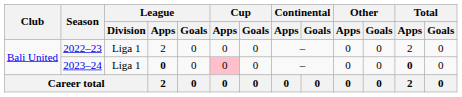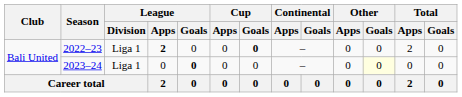(163, 48) normal -> (163, 48) bold
(256, 48) normal -> (256, 48) bold
(163, 65) bold -> (163, 65) normal
(194, 65) normal -> (194, 65) bold
(225, 65) pink background -> (225, 65) no background
(379, 65) no background -> (379, 65) lightyellow background
(410, 65) bold -> (410, 65) normal
